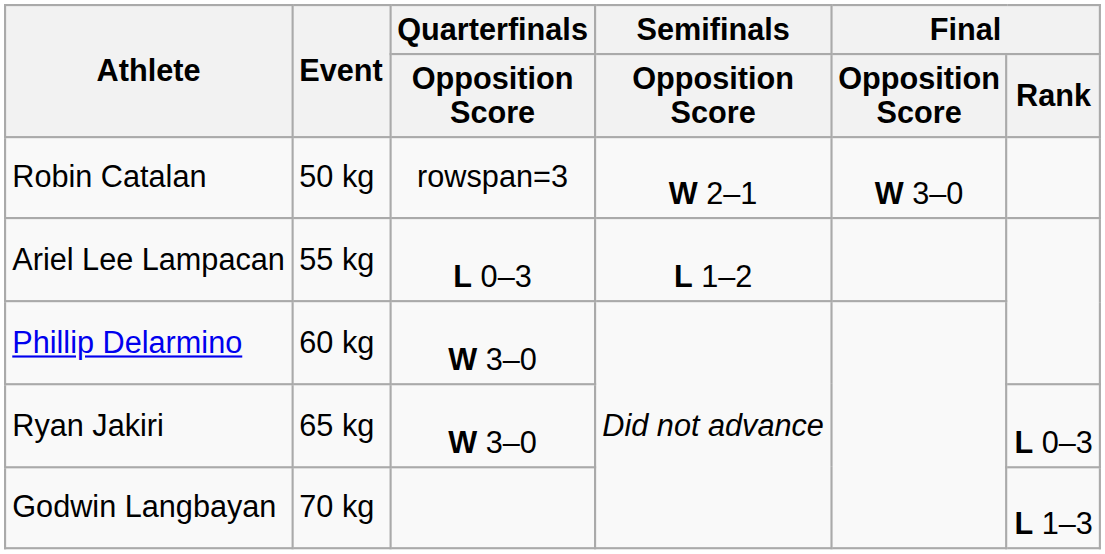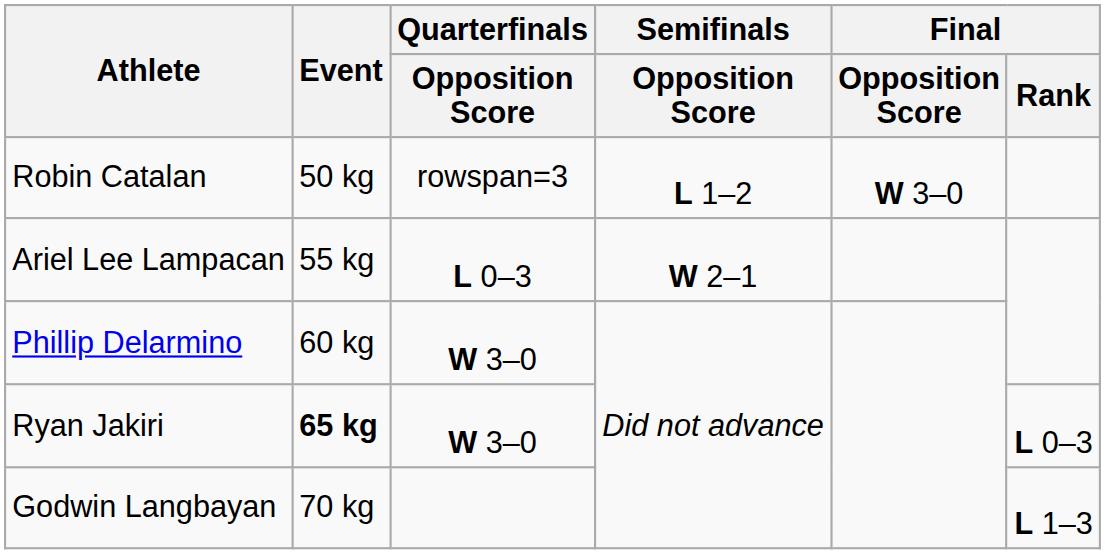(713, 195) W 2–1 -> (713, 195) L 1–2
(713, 277) L 1–2 -> (713, 277) W 2–1
(337, 425) normal -> (338, 425) bold
